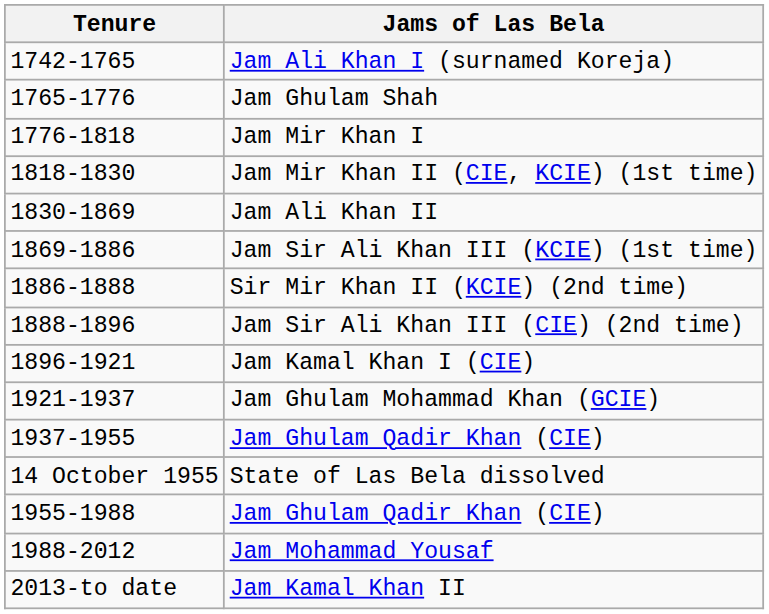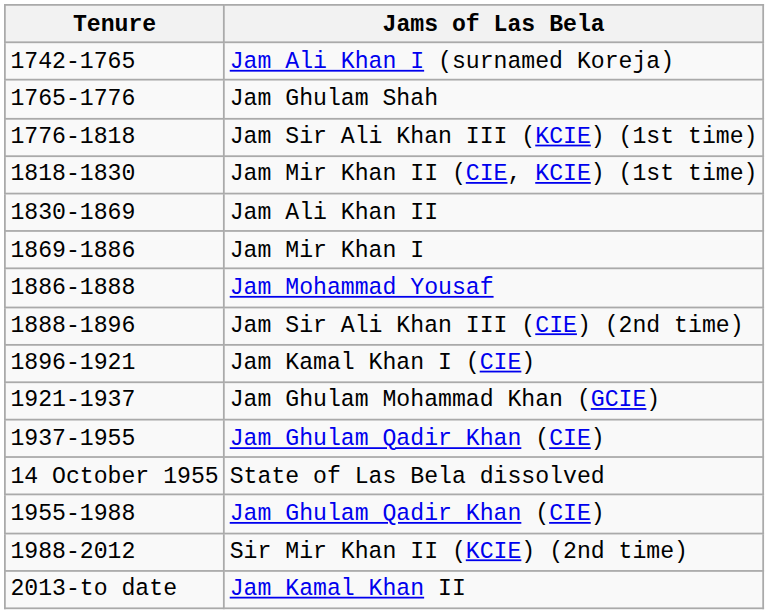(327, 137) Jam Mir Khan I -> (494, 137) Jam Sir Ali Khan III (KCIE) (1st time)
(494, 250) Jam Sir Ali Khan III (KCIE) (1st time) -> (327, 250) Jam Mir Khan I
(459, 288) Sir Mir Khan II (KCIE) (2nd time) -> (362, 288) Jam Mohammad Yousaf
(362, 552) Jam Mohammad Yousaf -> (459, 552) Sir Mir Khan II (KCIE) (2nd time)
